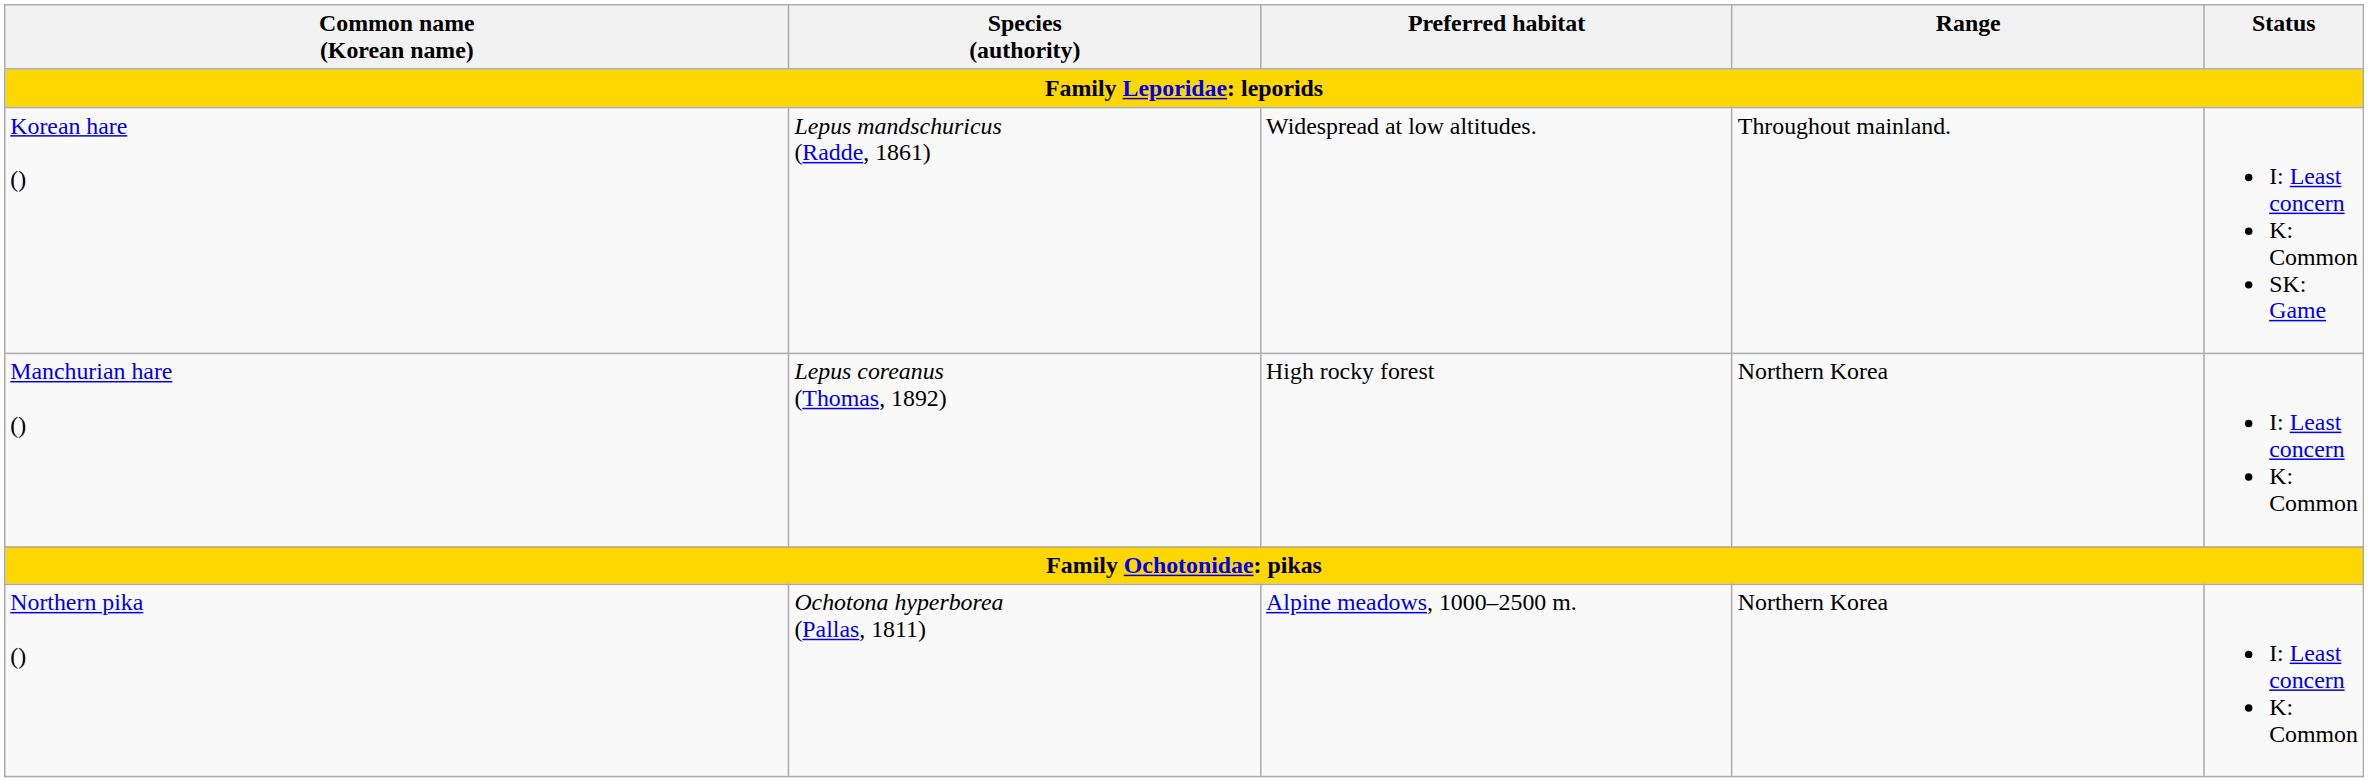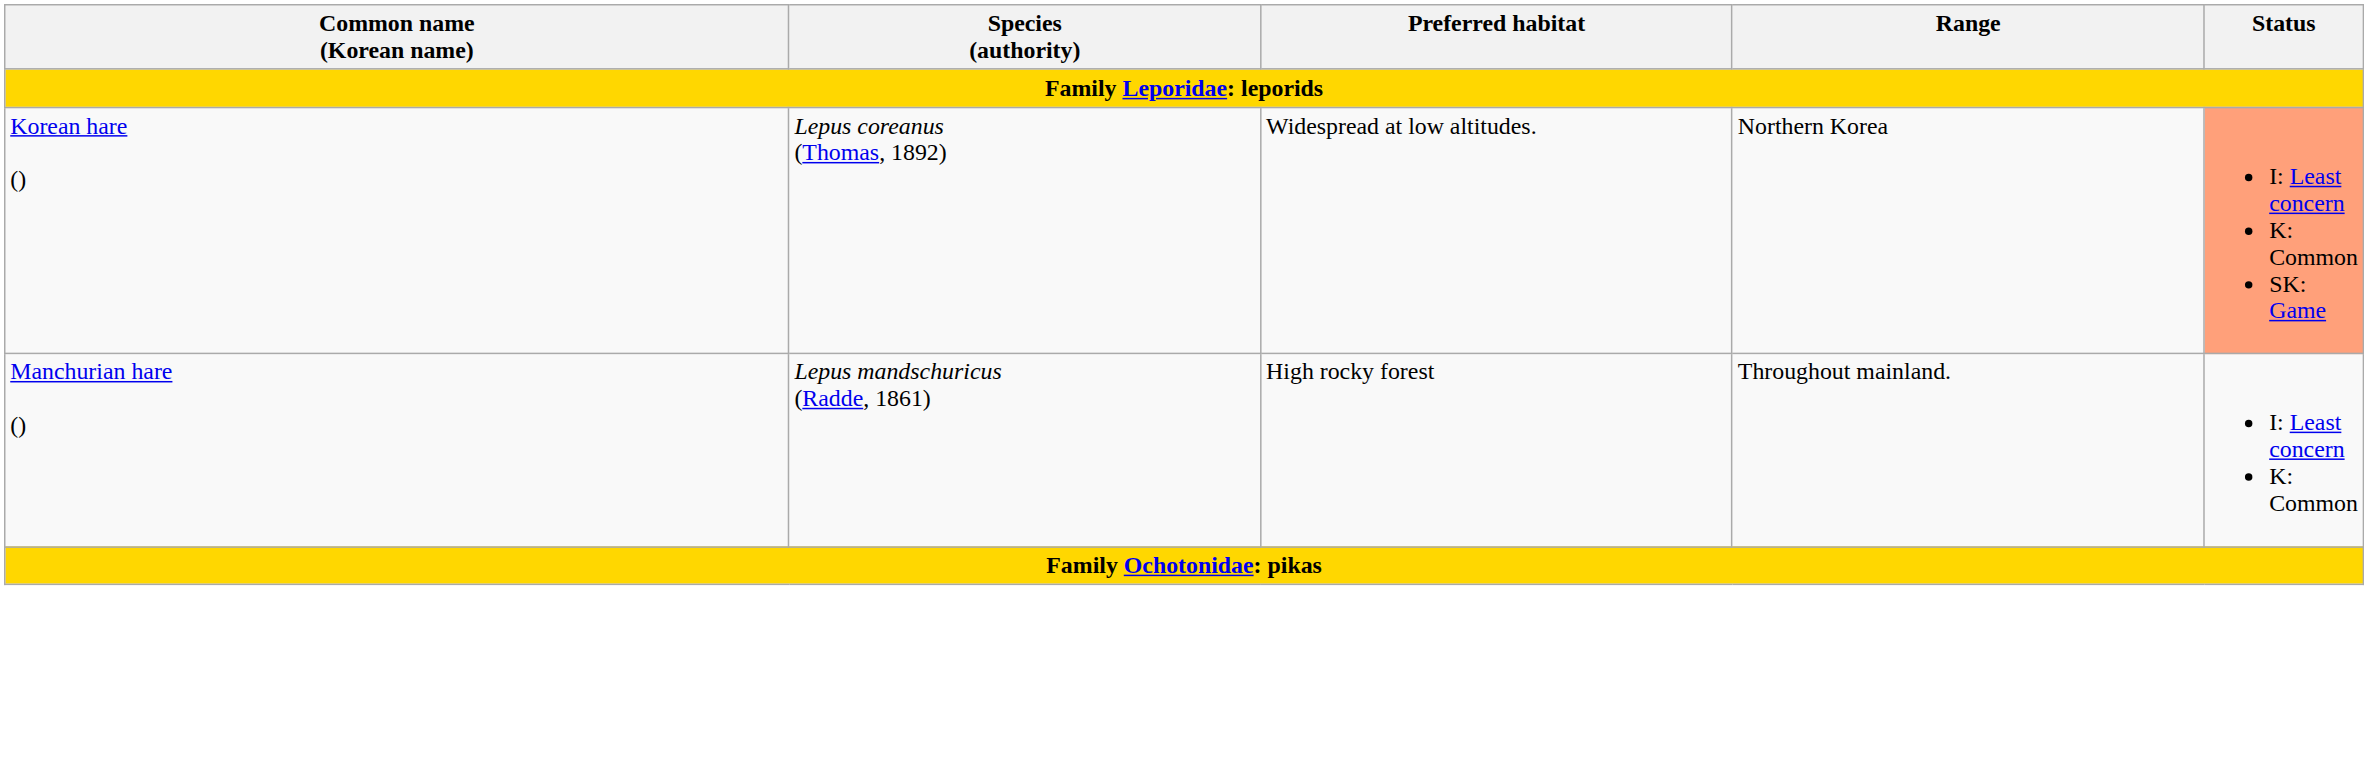(898, 139) Lepus mandschuricus (Radde, 1861) -> (871, 139) Lepus coreanus (Thomas, 1892)
(1844, 125) Throughout mainland. -> (1813, 125) Northern Korea
(2284, 244) no background -> (2284, 244) lightsalmon background
(871, 385) Lepus coreanus (Thomas, 1892) -> (898, 385) Lepus mandschuricus (Radde, 1861)
(1813, 372) Northern Korea -> (1844, 372) Throughout mainland.
- row: (77, 629)
